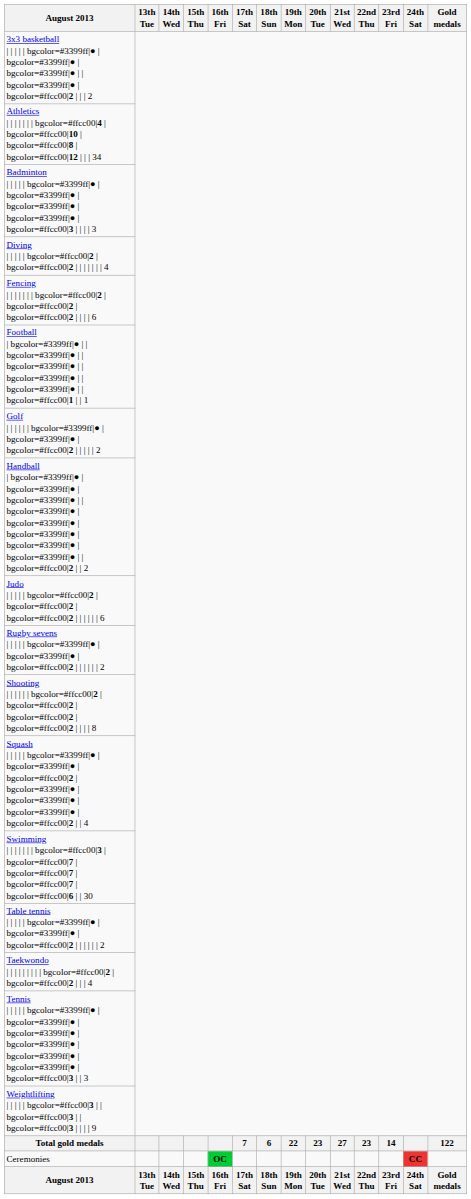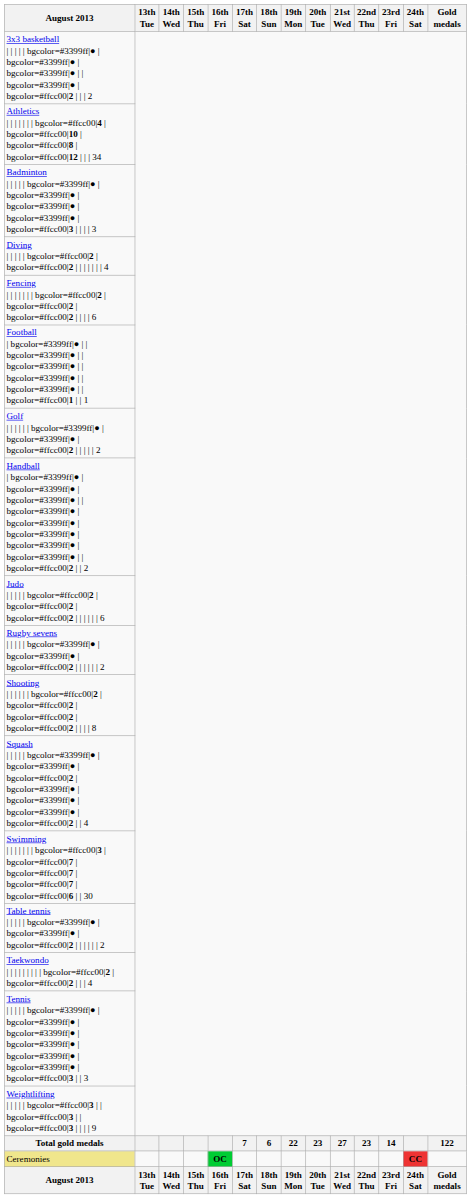(28, 1159) no background -> (28, 1159) khaki background
